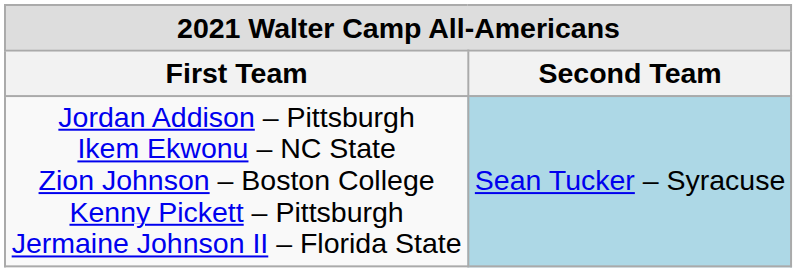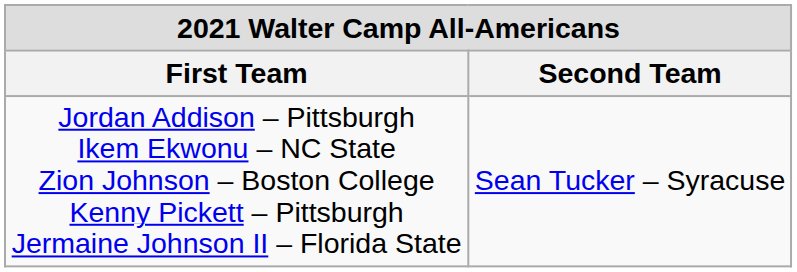(630, 181) lightblue background -> (630, 181) no background
